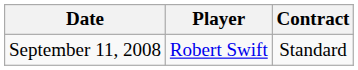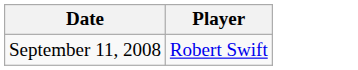- column: (313, 19)
